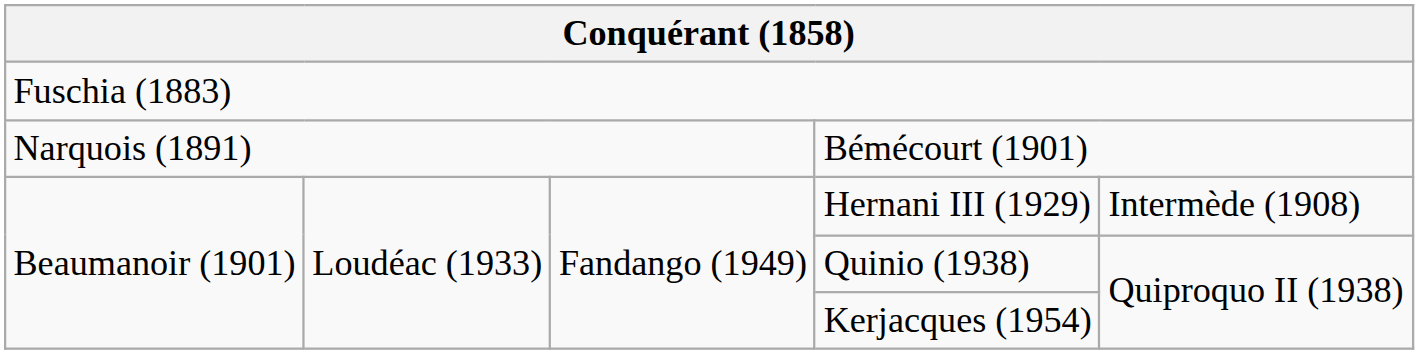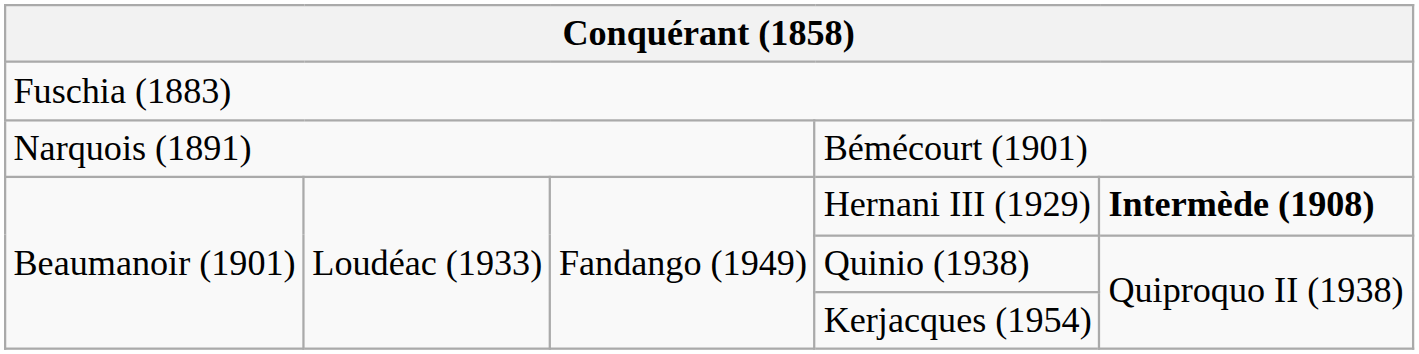(1234, 205) normal -> (1241, 205) bold
